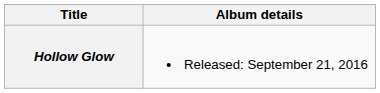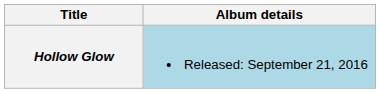(259, 64) no background -> (259, 64) lightblue background
